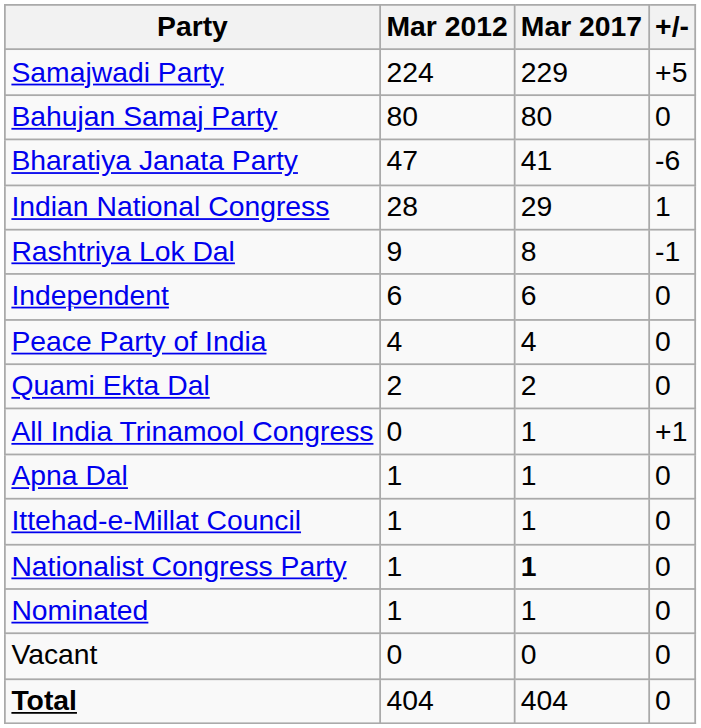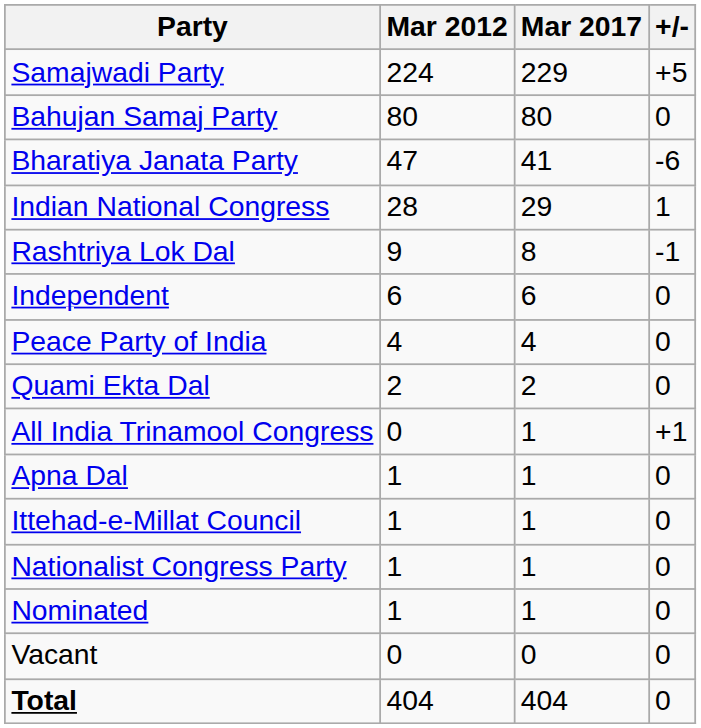(529, 565) bold -> (529, 565) normal
